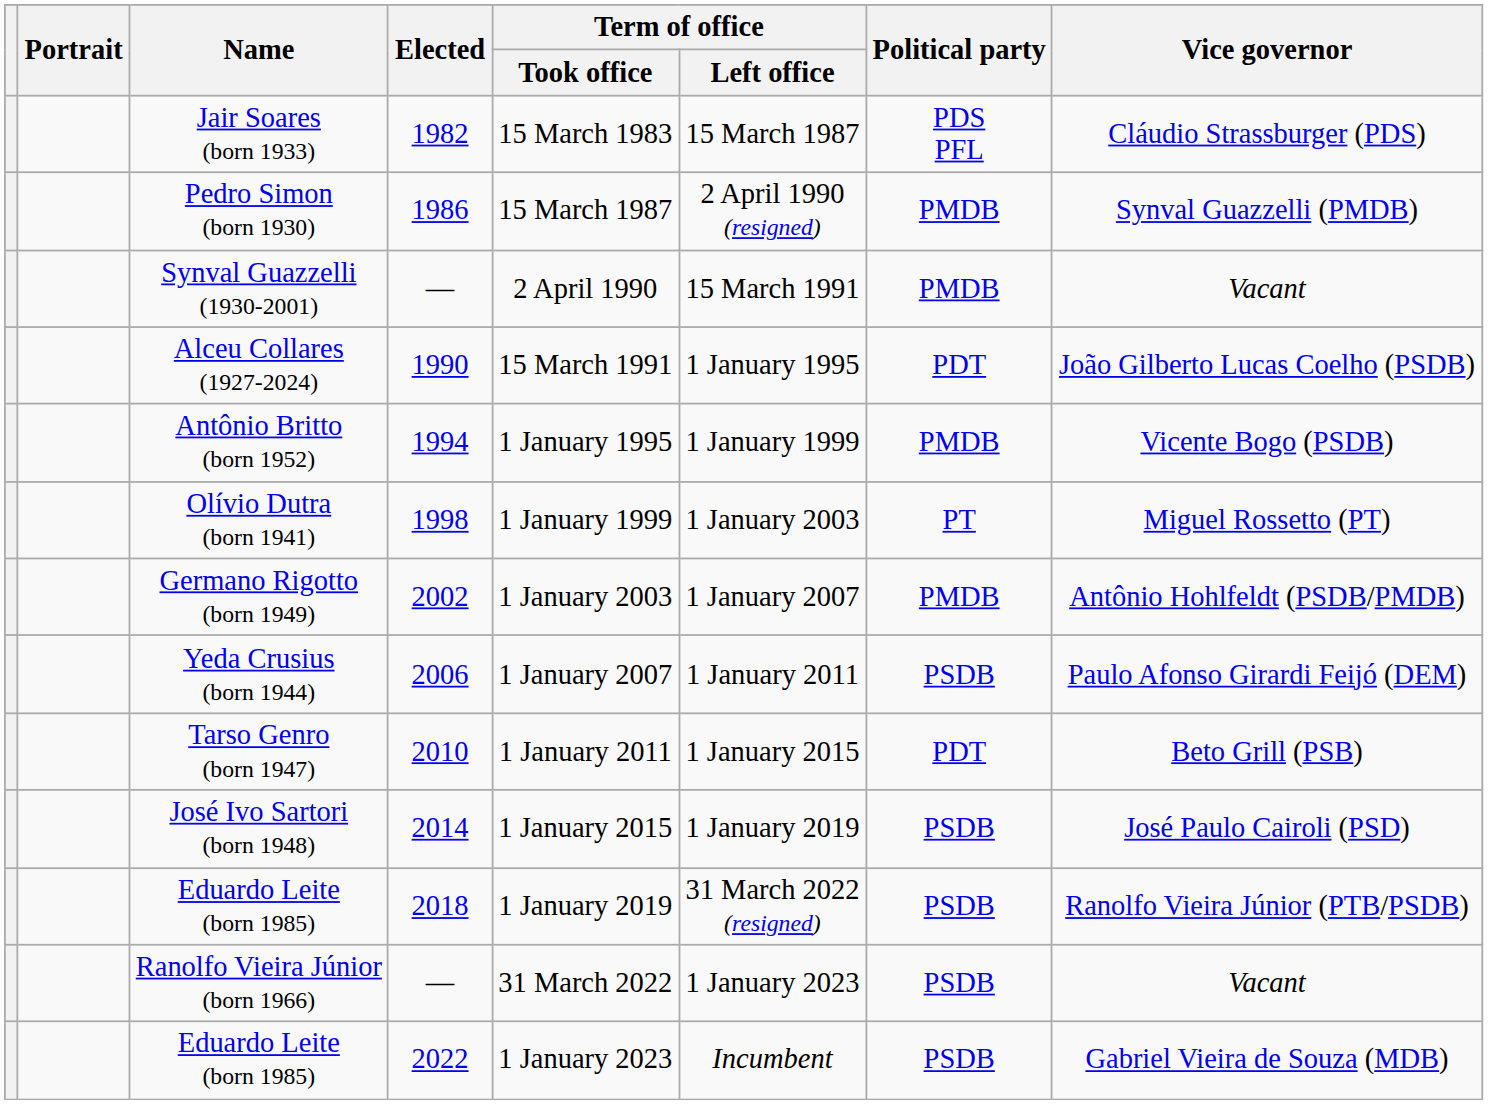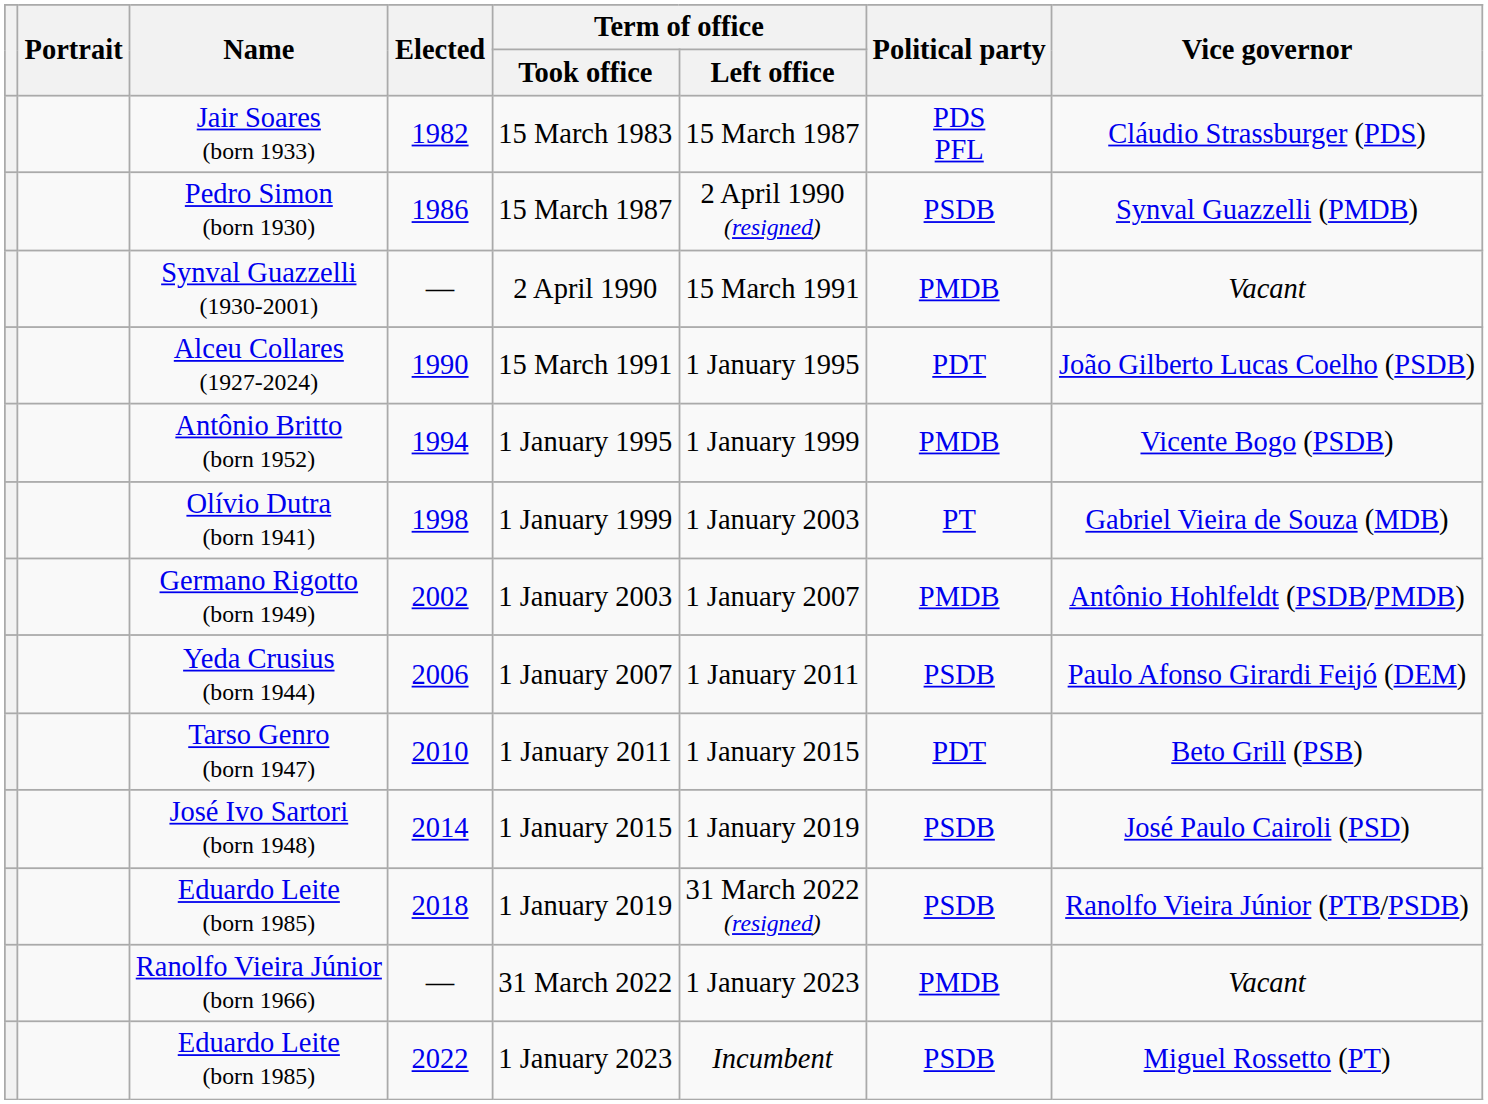(959, 210) PMDB -> (959, 210) PSDB
(1267, 519) Miguel Rossetto (PT) -> (1267, 519) Gabriel Vieira de Souza (MDB)
(959, 982) PSDB -> (959, 982) PMDB
(1267, 1059) Gabriel Vieira de Souza (MDB) -> (1267, 1059) Miguel Rossetto (PT)
